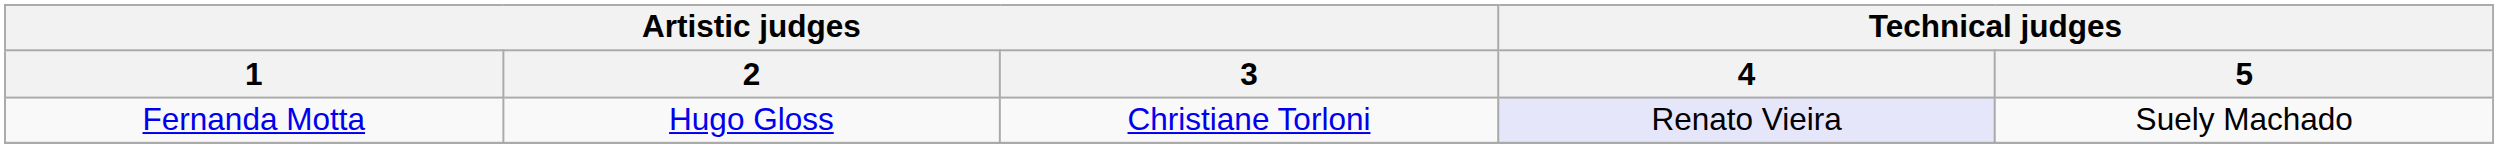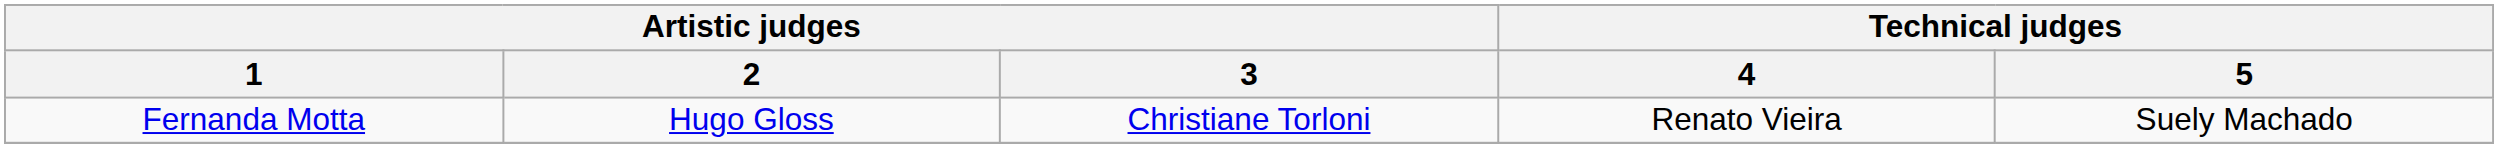(1747, 119) lavender background -> (1747, 119) no background
